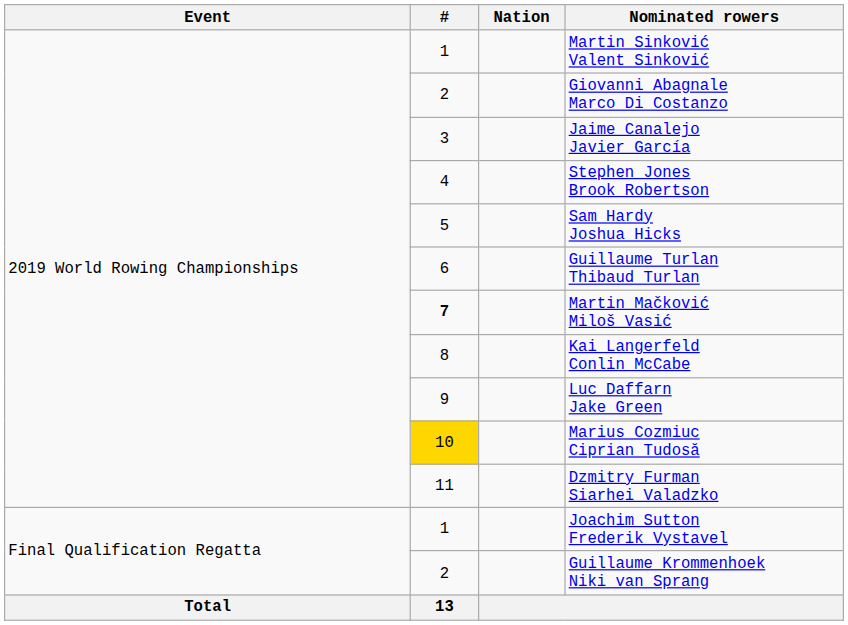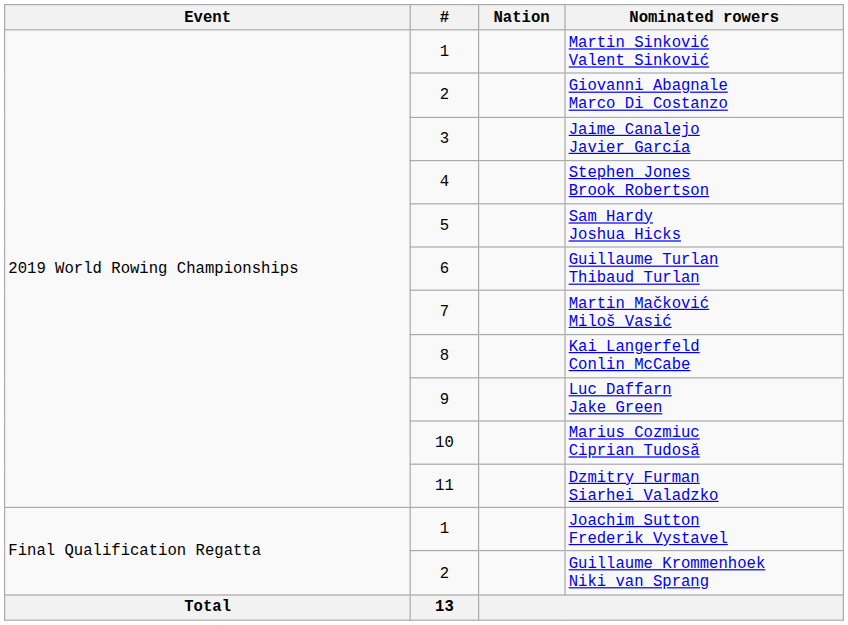(444, 312) bold -> (444, 312) normal
(444, 443) gold background -> (444, 443) no background
